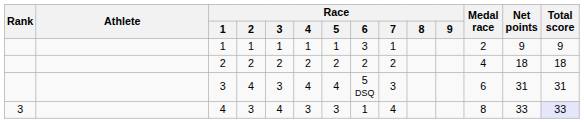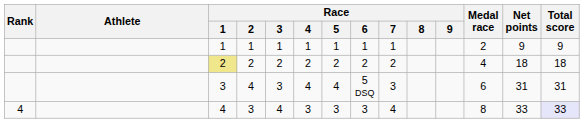(365, 47) 3 -> (365, 47) 1
(223, 64) no background -> (223, 64) khaki background
(20, 110) 3 -> (20, 110) 4
(365, 110) 1 -> (365, 110) 3
